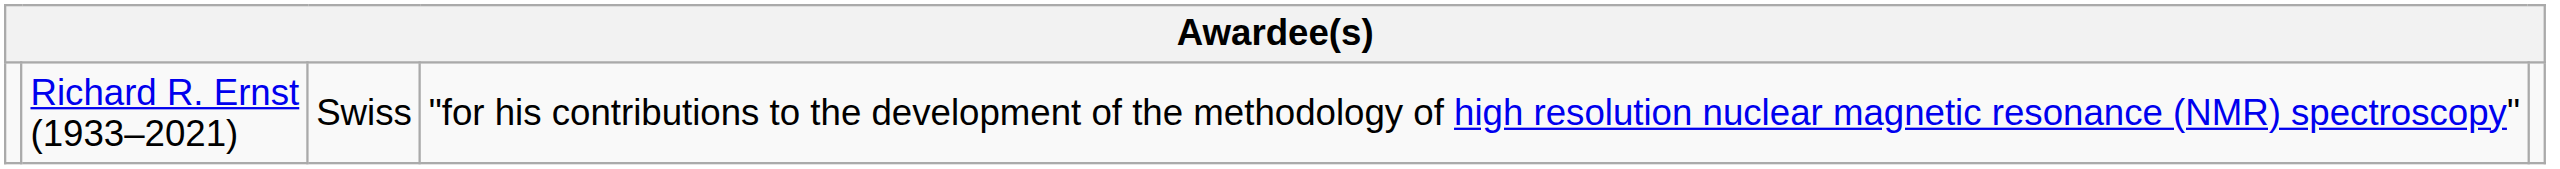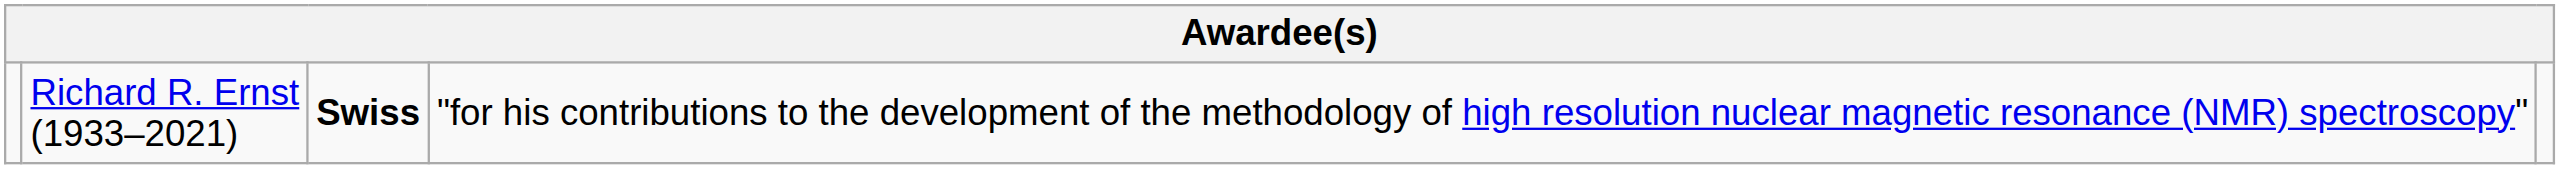(364, 112) normal -> (368, 112) bold
